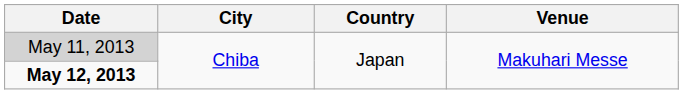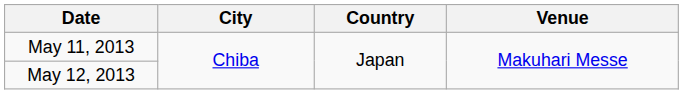(81, 46) lightgrey background -> (81, 46) no background
(81, 74) bold -> (81, 74) normal
